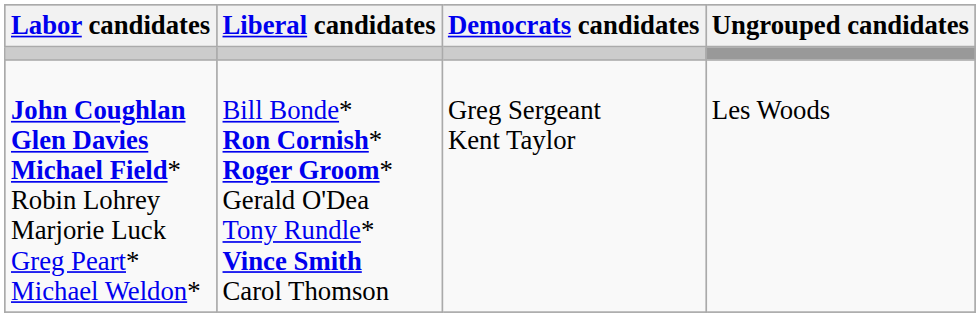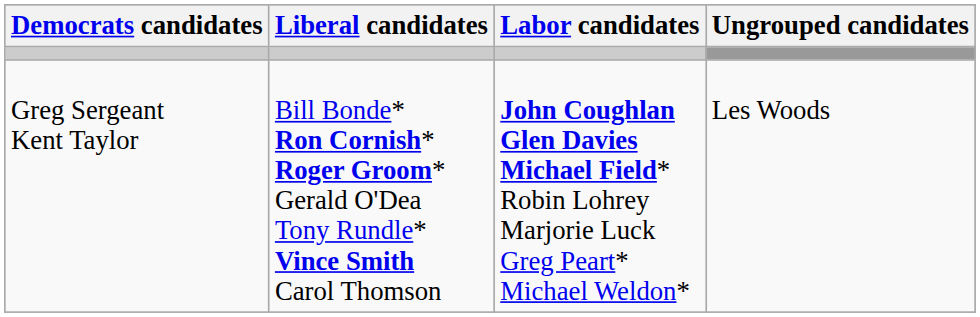columns swapped: (111, 25) <-> (574, 25)
